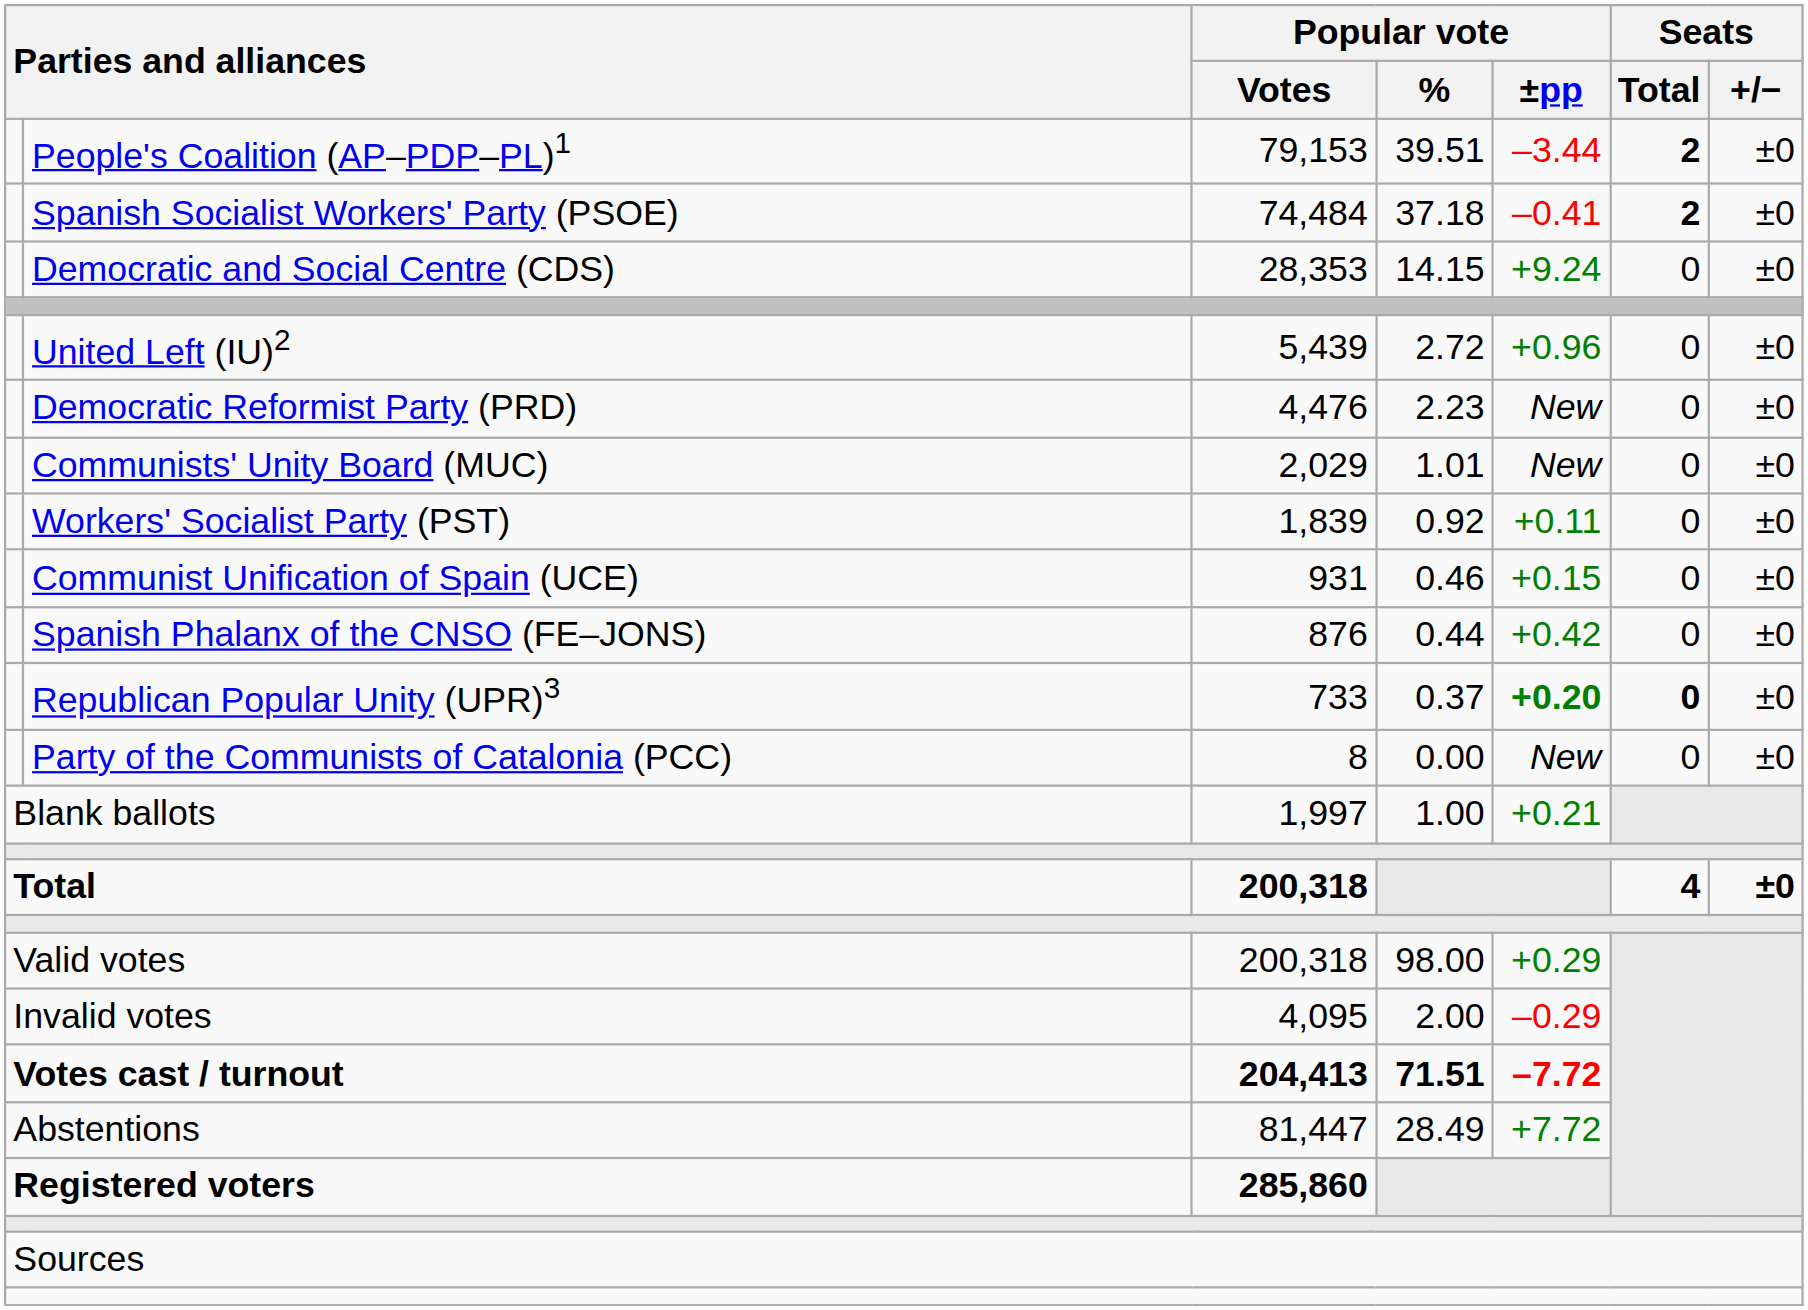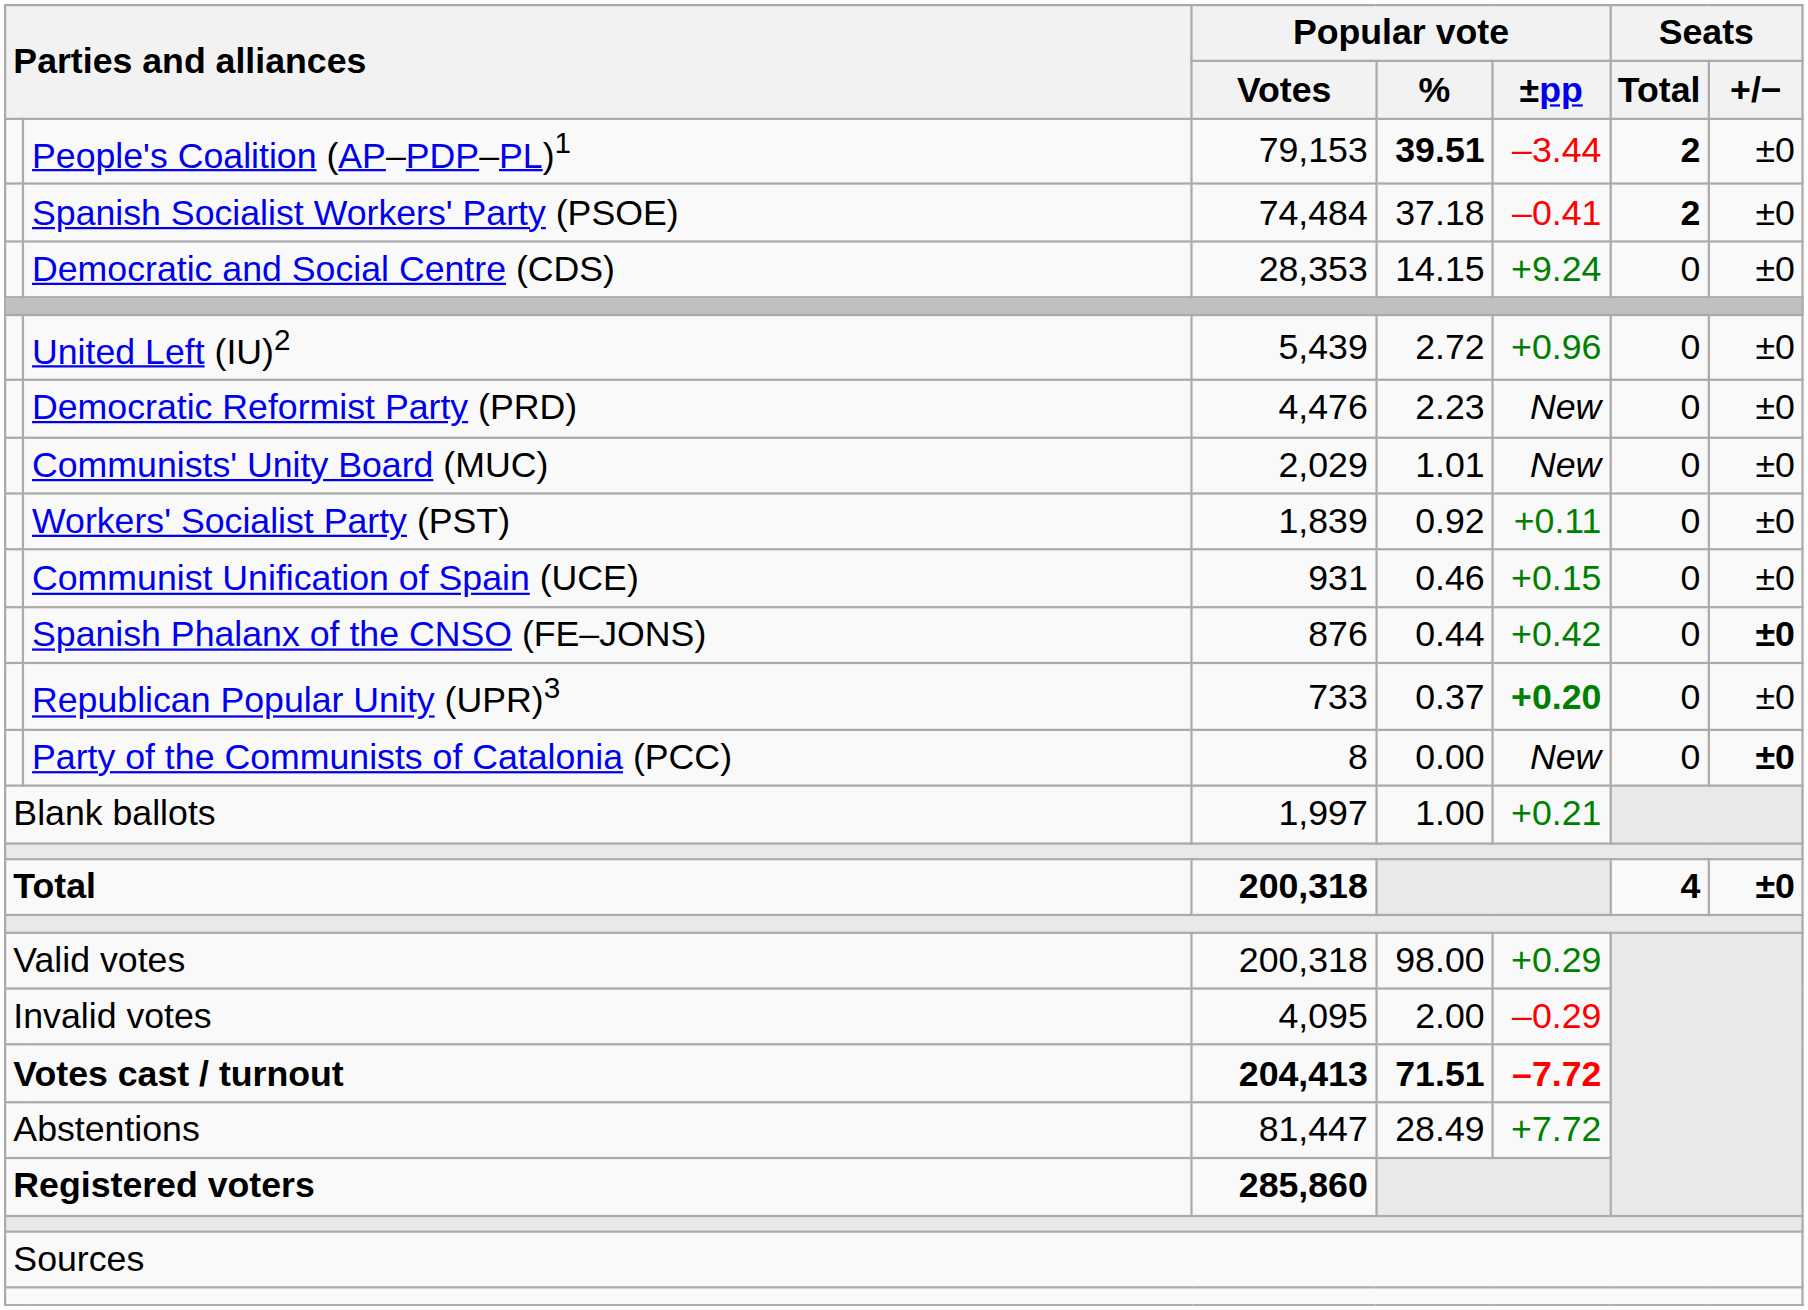(1440, 150) normal -> (1440, 150) bold
(1775, 634) normal -> (1775, 634) bold
(1690, 695) bold -> (1690, 695) normal
(1775, 757) normal -> (1775, 757) bold
